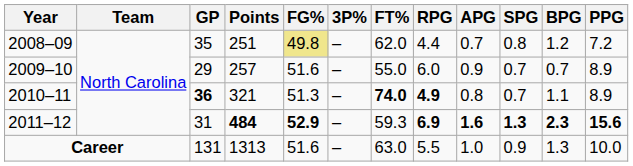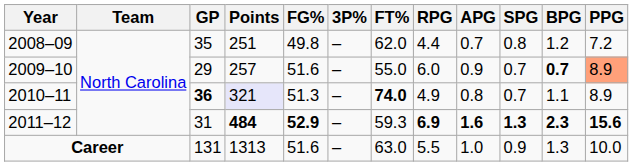(303, 43) khaki background -> (303, 43) no background
(557, 69) normal -> (557, 69) bold
(601, 69) no background -> (601, 69) lightsalmon background
(243, 95) no background -> (243, 95) lavender background
(428, 95) bold -> (428, 95) normal
